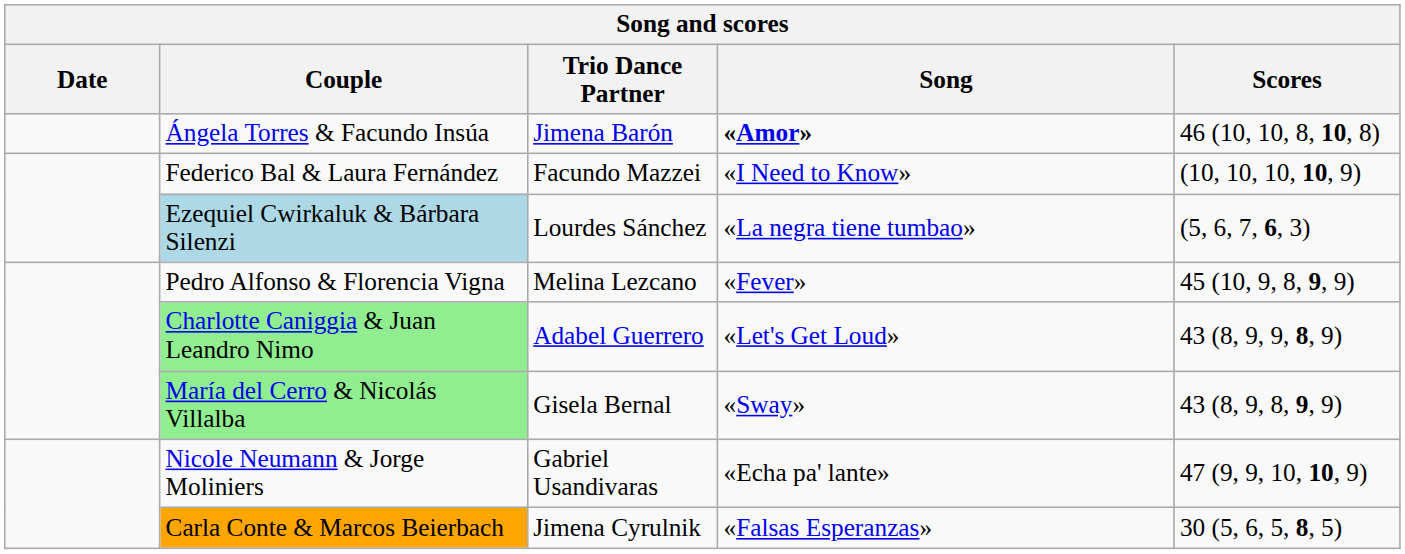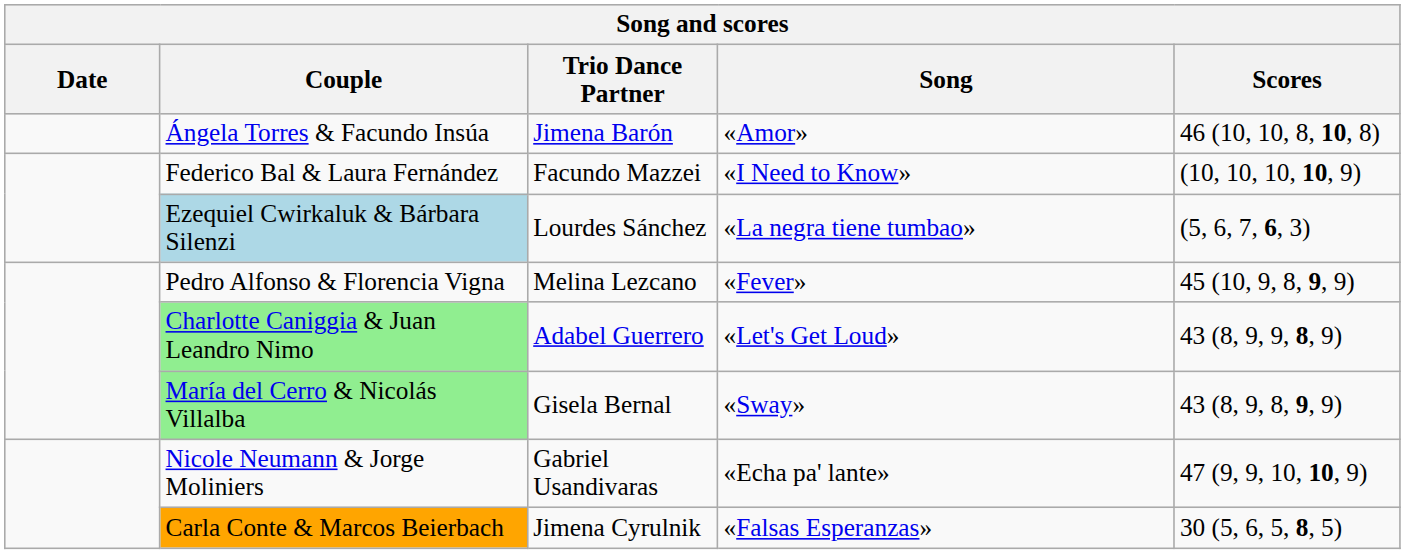(768, 133) bold -> (766, 133) normal
